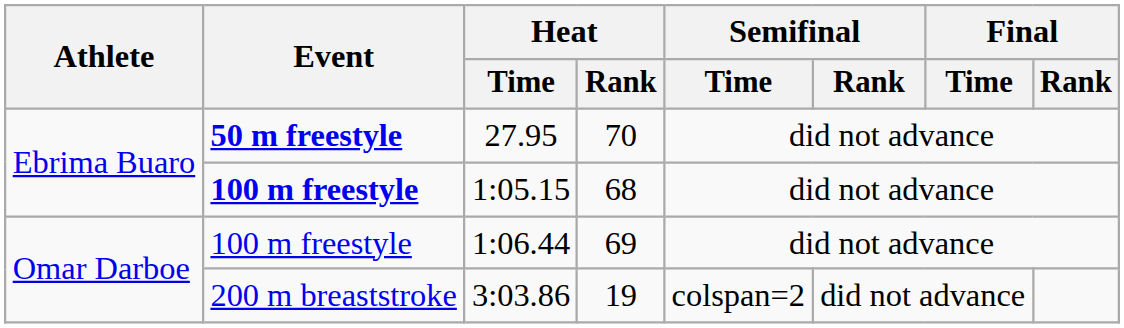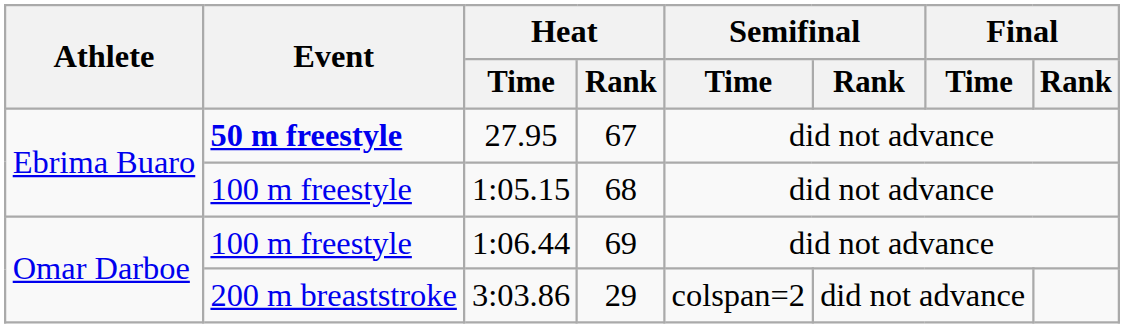(621, 135) 70 -> (621, 135) 67
(314, 189) bold -> (311, 189) normal
(621, 295) 19 -> (621, 295) 29
